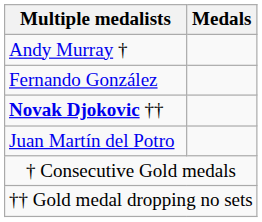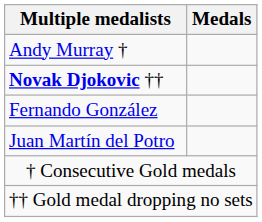rows swapped: (86, 110) <-> (83, 80)
